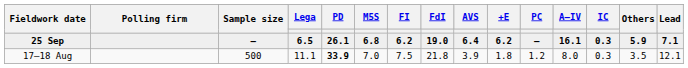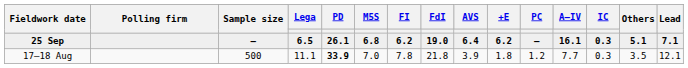(638, 41) 5.9 -> (638, 41) 5.1
(404, 56) 7.5 -> (404, 56) 7.8
(570, 56) 8.0 -> (570, 56) 7.7
